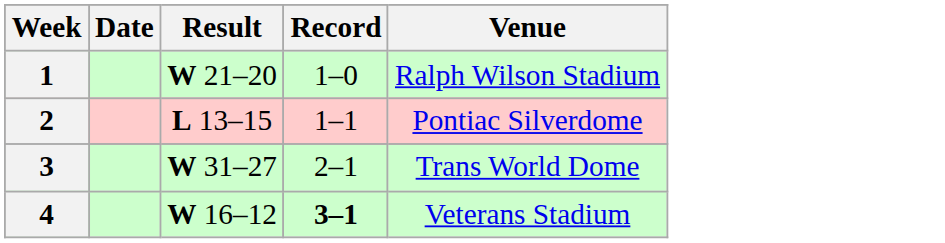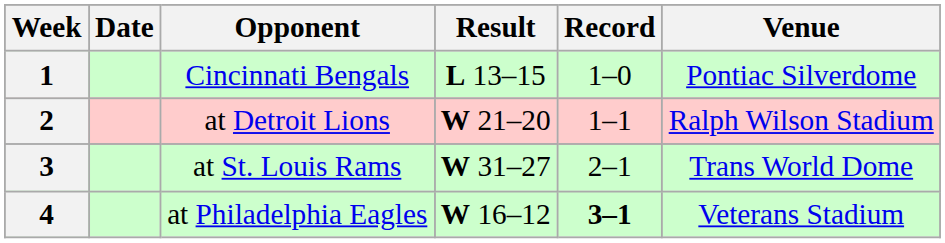+ column: (297, 27)
(222, 74) W 21–20 -> (496, 74) L 13–15
(528, 74) Ralph Wilson Stadium -> (801, 74) Pontiac Silverdome
(222, 120) L 13–15 -> (496, 120) W 21–20
(528, 120) Pontiac Silverdome -> (801, 120) Ralph Wilson Stadium
